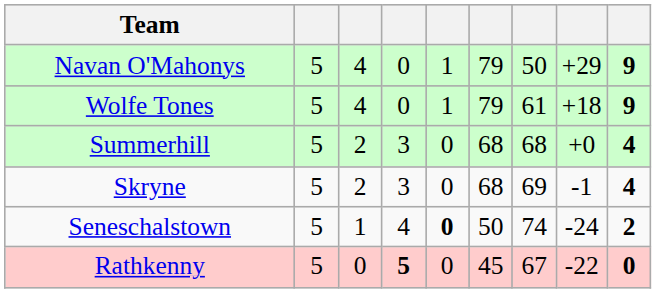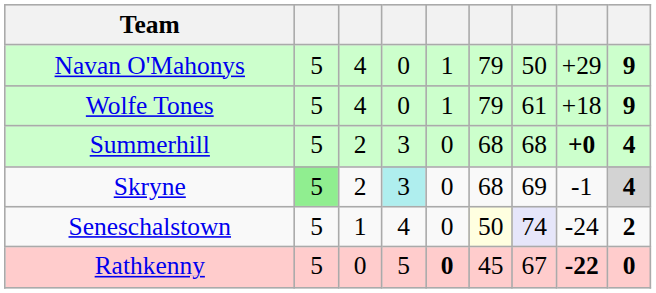(582, 145) normal -> (582, 145) bold
(317, 186) no background -> (317, 186) lightgreen background
(404, 186) no background -> (404, 186) paleturquoise background
(629, 186) no background -> (629, 186) lightgrey background
(447, 226) bold -> (447, 226) normal
(491, 226) no background -> (491, 226) lightyellow background
(534, 226) no background -> (534, 226) lavender background
(404, 266) bold -> (404, 266) normal
(447, 266) normal -> (447, 266) bold
(582, 266) normal -> (582, 266) bold
